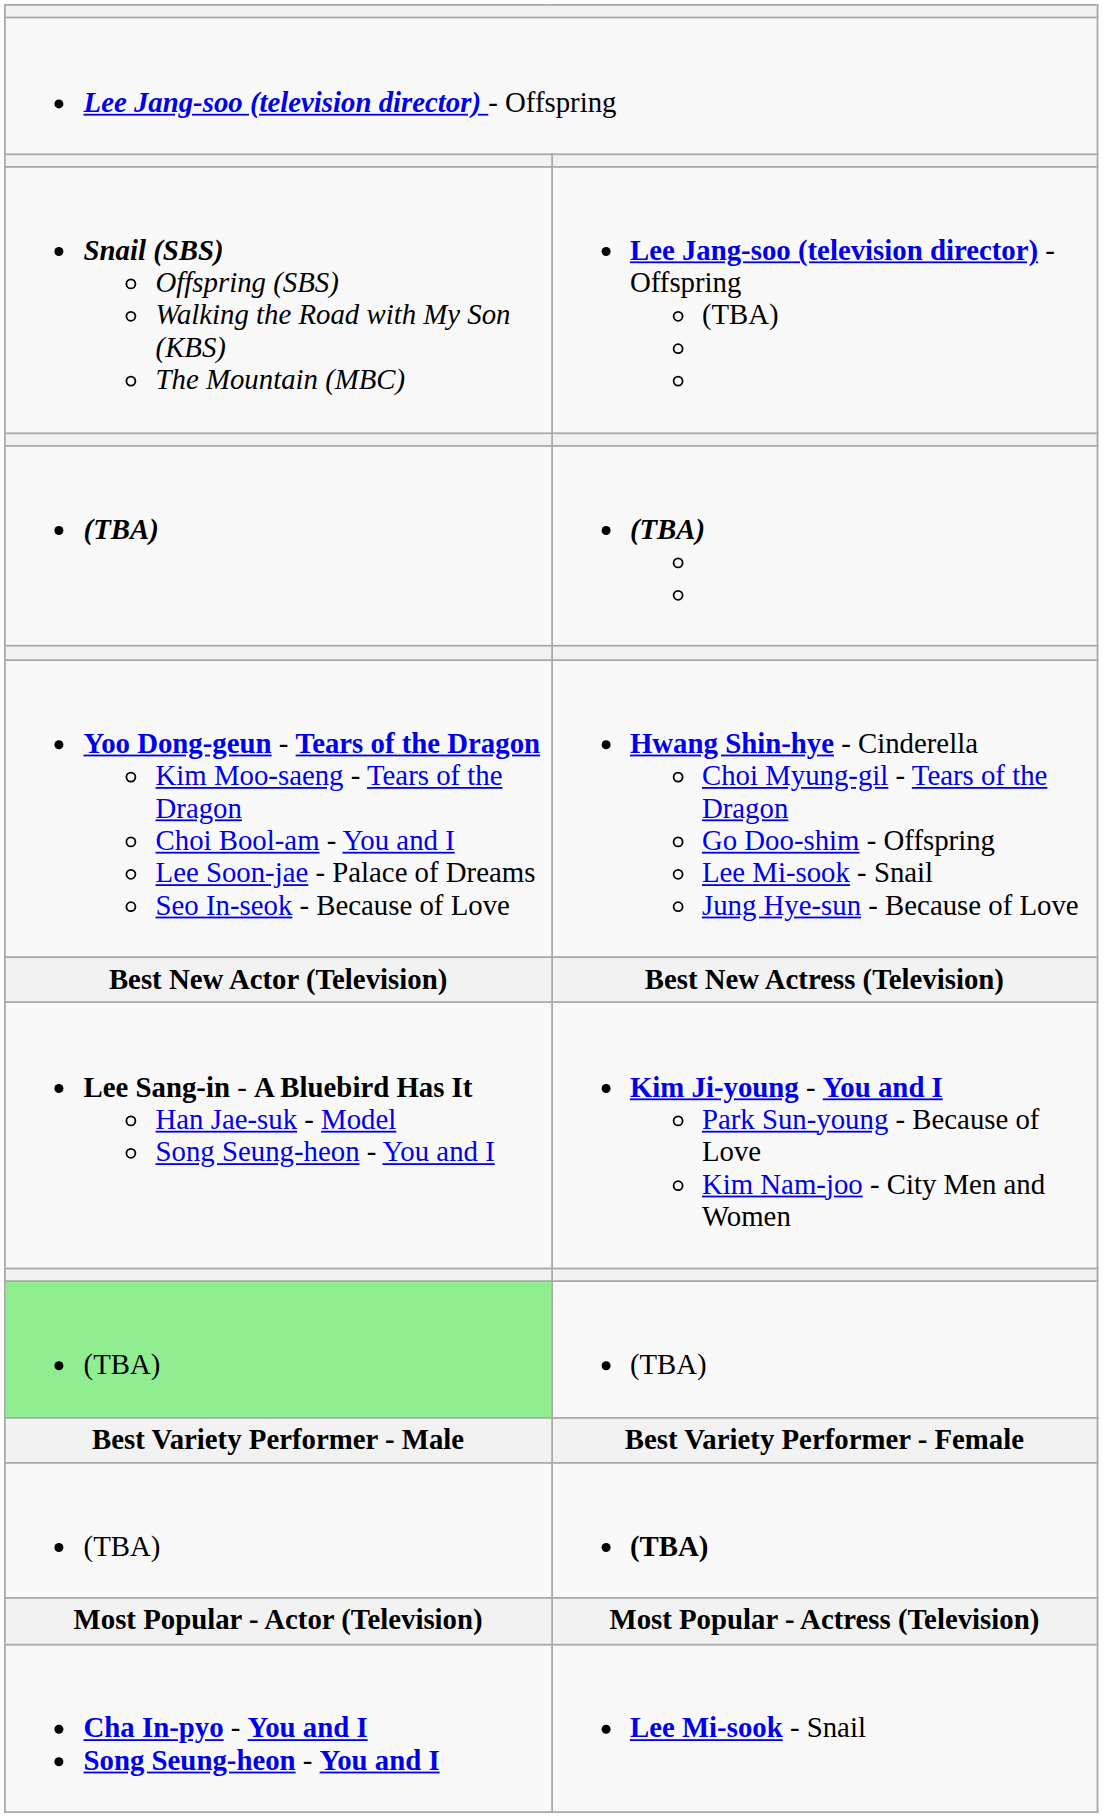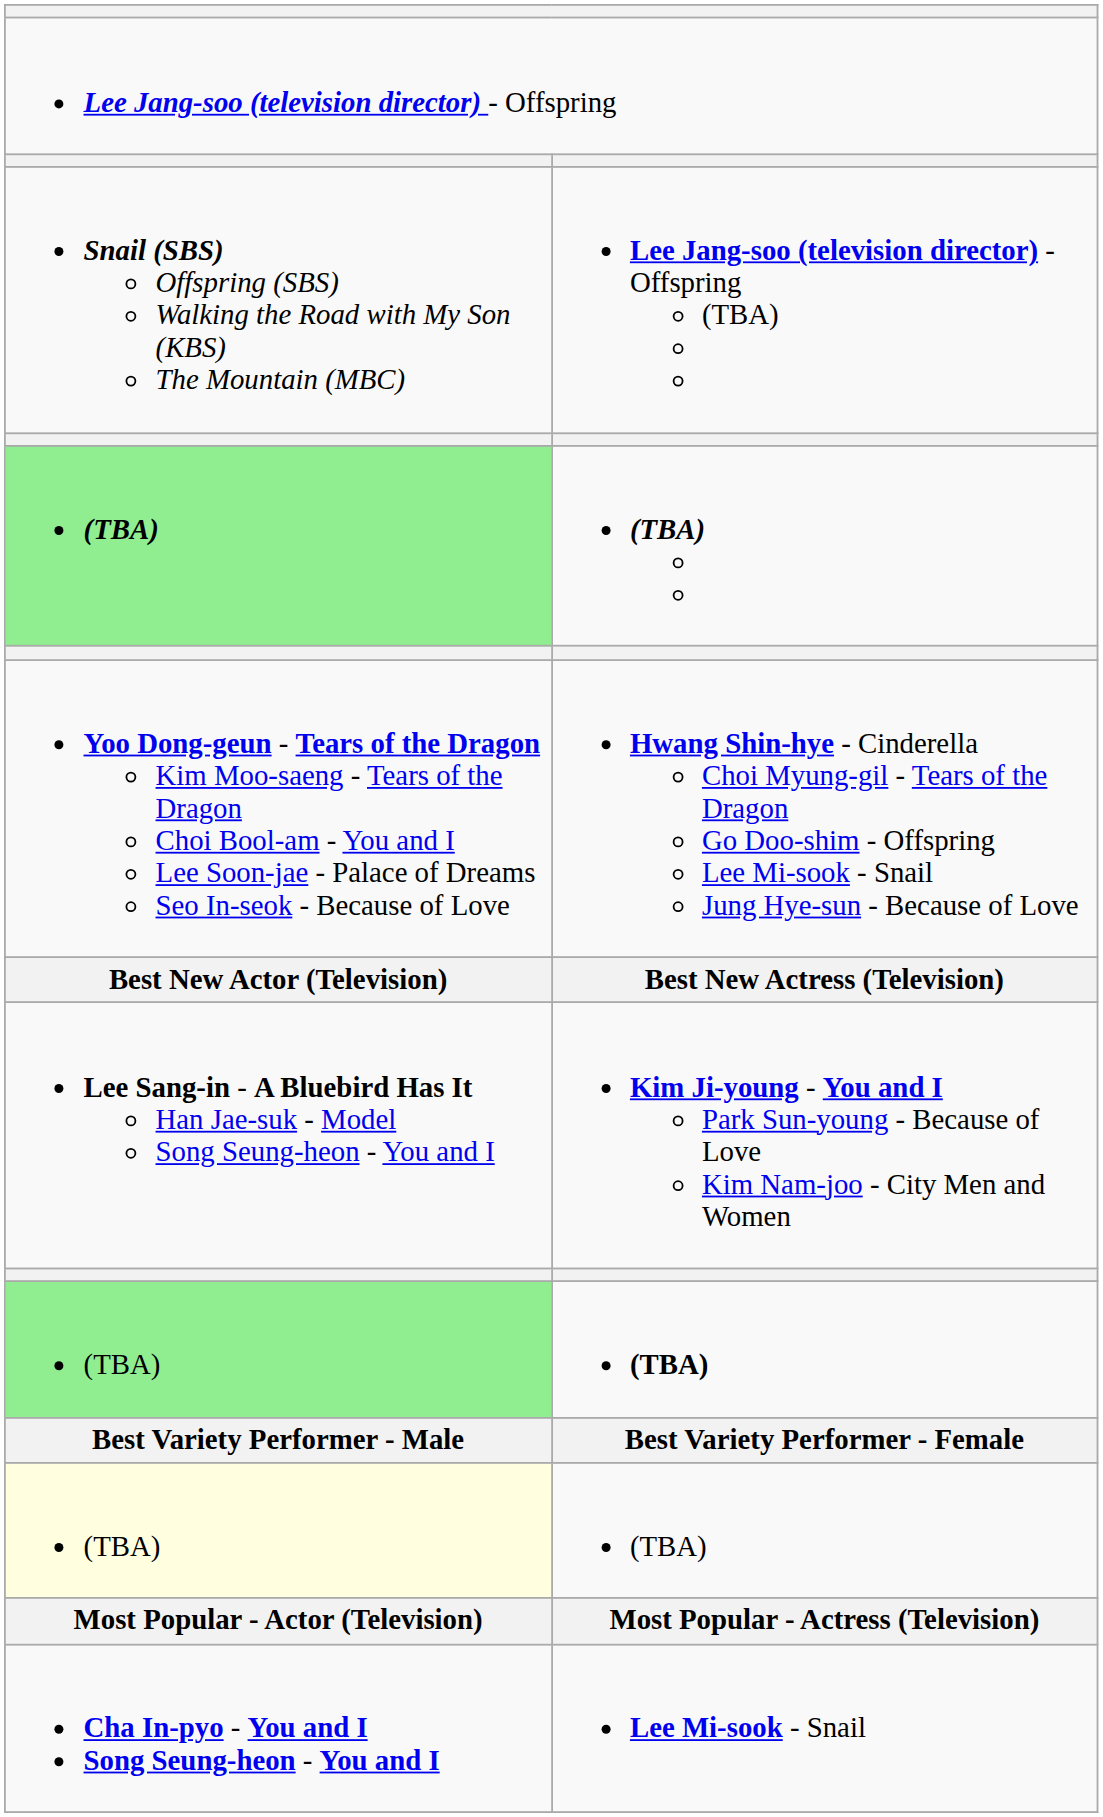(278, 530) no background -> (278, 530) lightgreen background
(824, 1365) normal -> (824, 1365) bold
(278, 1547) no background -> (278, 1547) lightyellow background
(824, 1547) bold -> (824, 1547) normal
